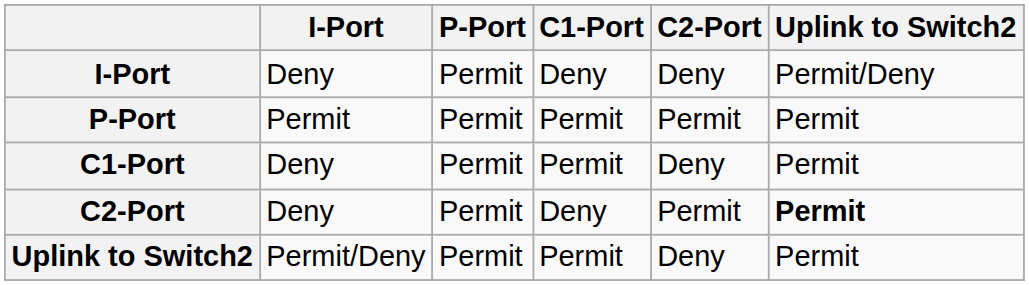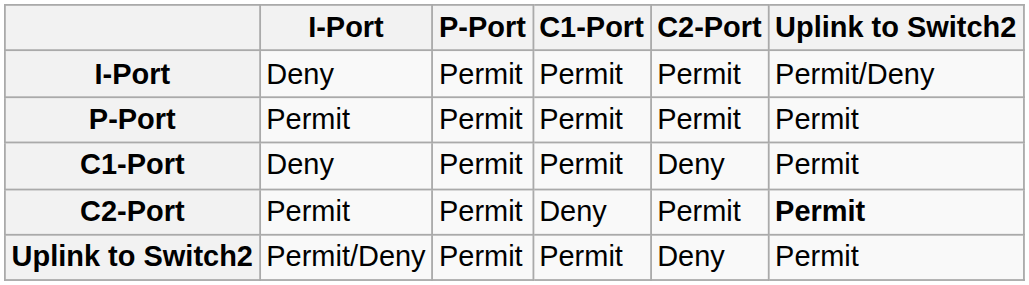(573, 73) Deny -> (581, 73) Permit
(691, 73) Deny -> (699, 73) Permit
(300, 211) Deny -> (308, 211) Permit
